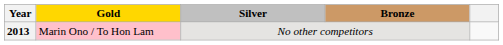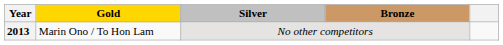(96, 31) pink background -> (96, 31) no background
